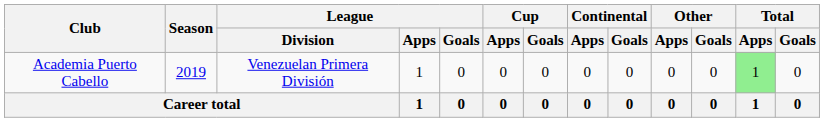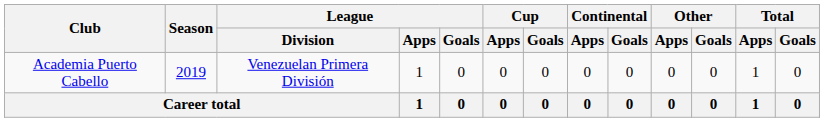(756, 72) lightgreen background -> (756, 72) no background
